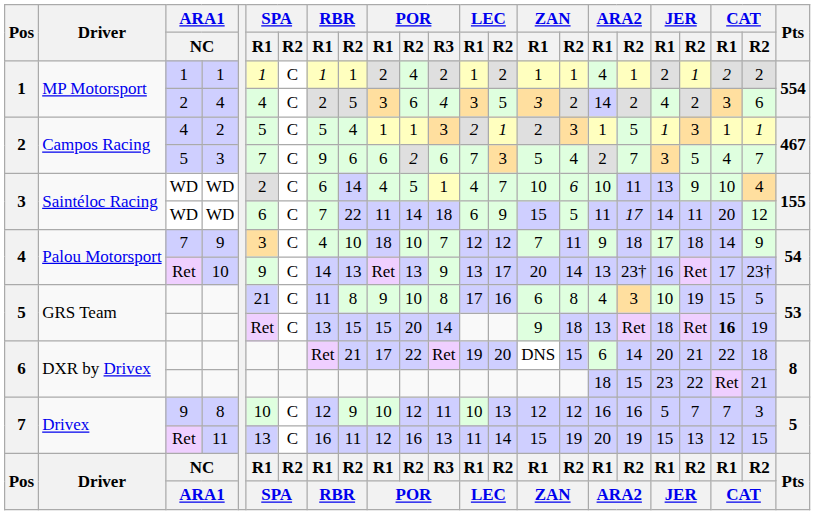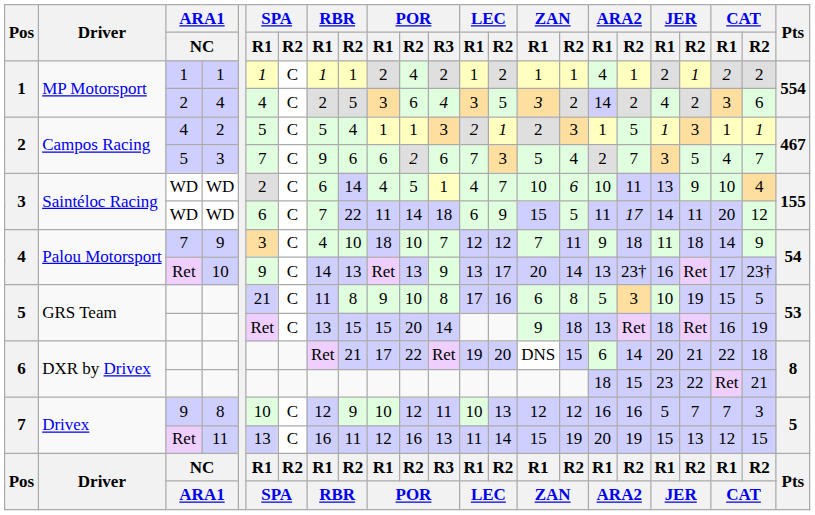(665, 242) 17 -> (665, 242) 11
(602, 298) 4 -> (602, 298) 5
(727, 326) bold -> (727, 326) normal
